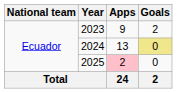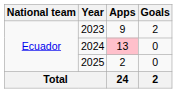(122, 46) no background -> (122, 46) pink background
(155, 46) khaki background -> (155, 46) no background
(122, 63) pink background -> (122, 63) no background
